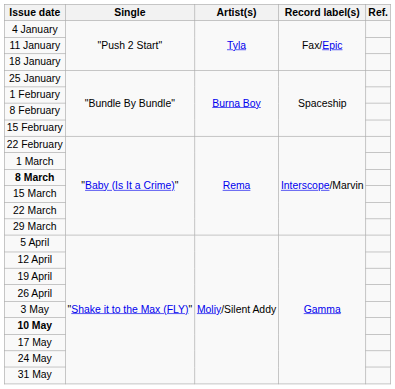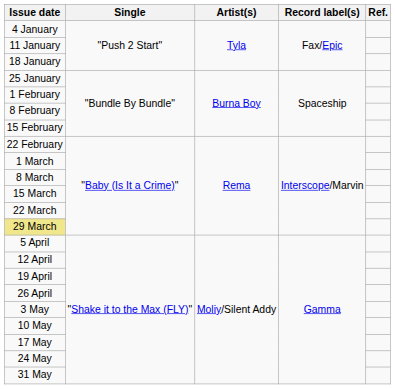(35, 177) bold -> (35, 177) normal
(35, 227) no background -> (35, 227) khaki background
(35, 326) bold -> (35, 326) normal
